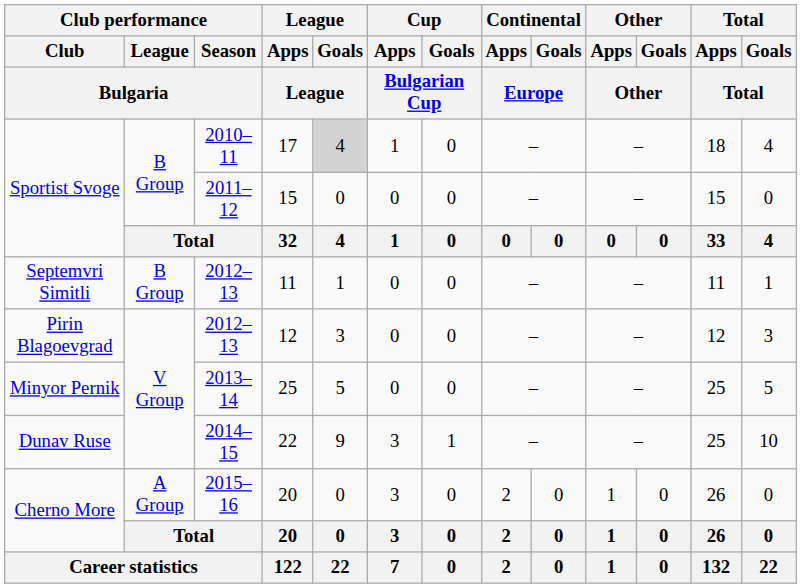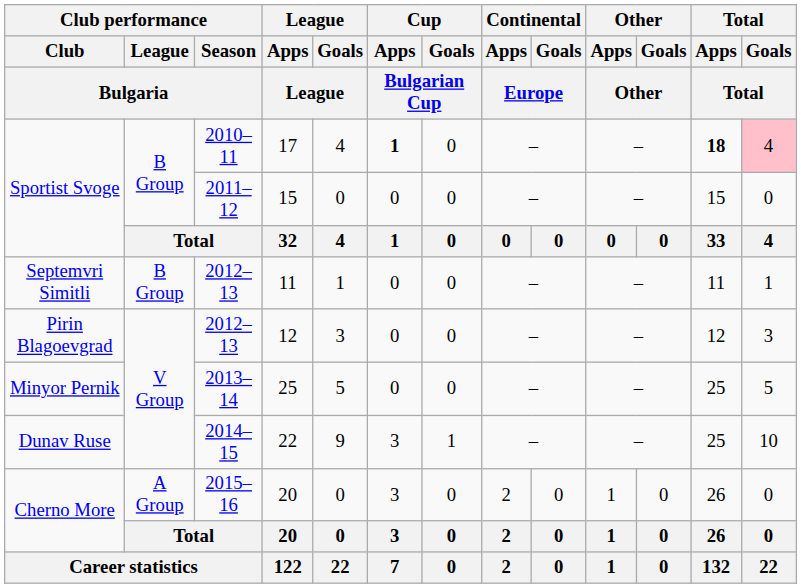(340, 146) lightgrey background -> (340, 146) no background
(395, 146) normal -> (395, 146) bold
(716, 146) normal -> (716, 146) bold
(769, 146) no background -> (769, 146) pink background
